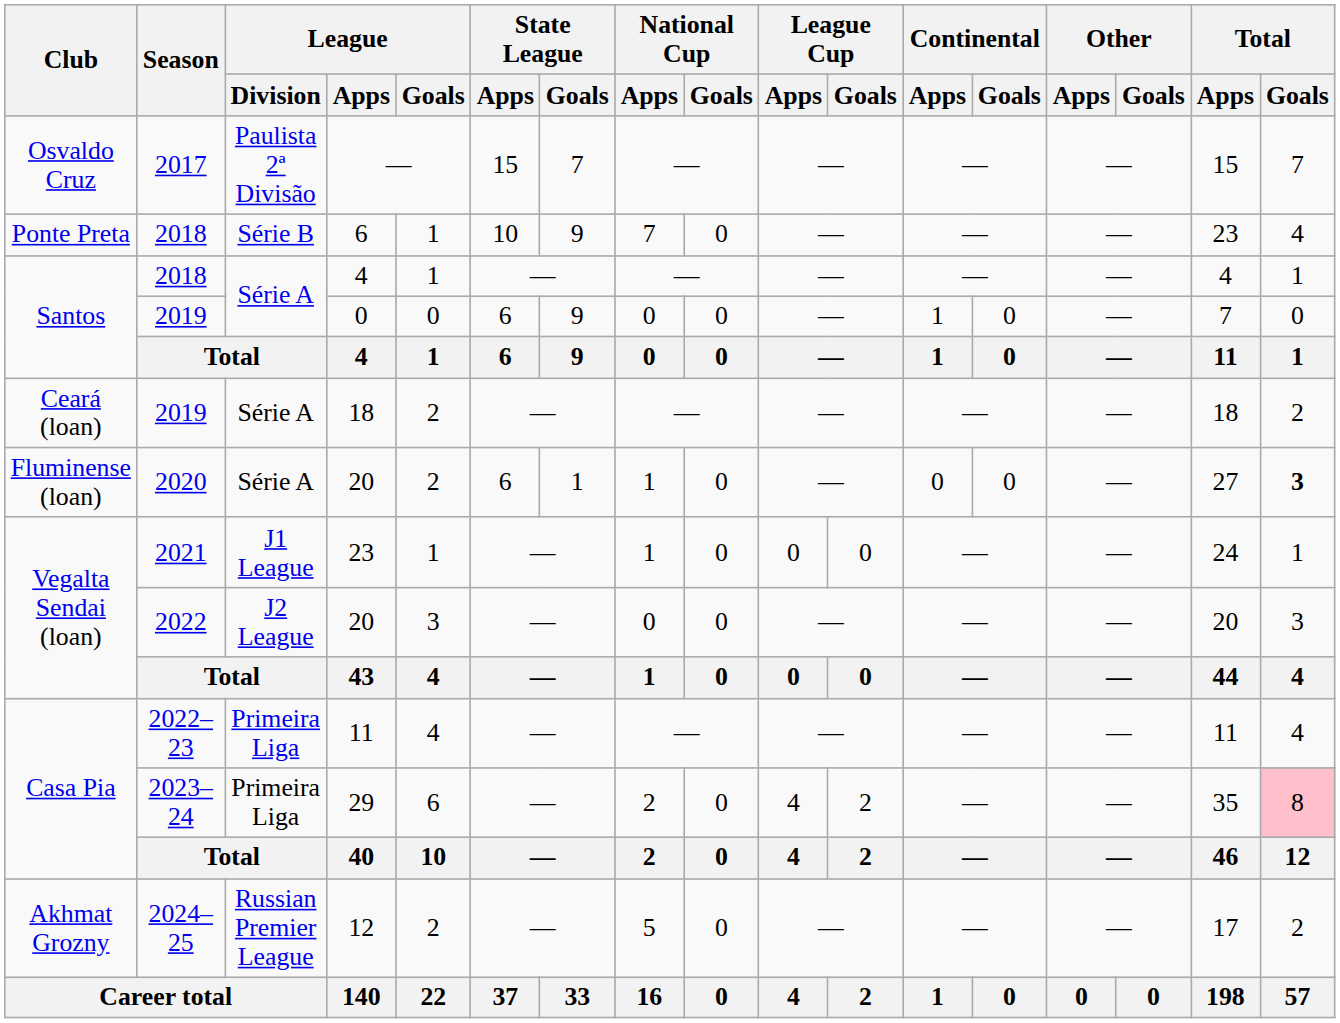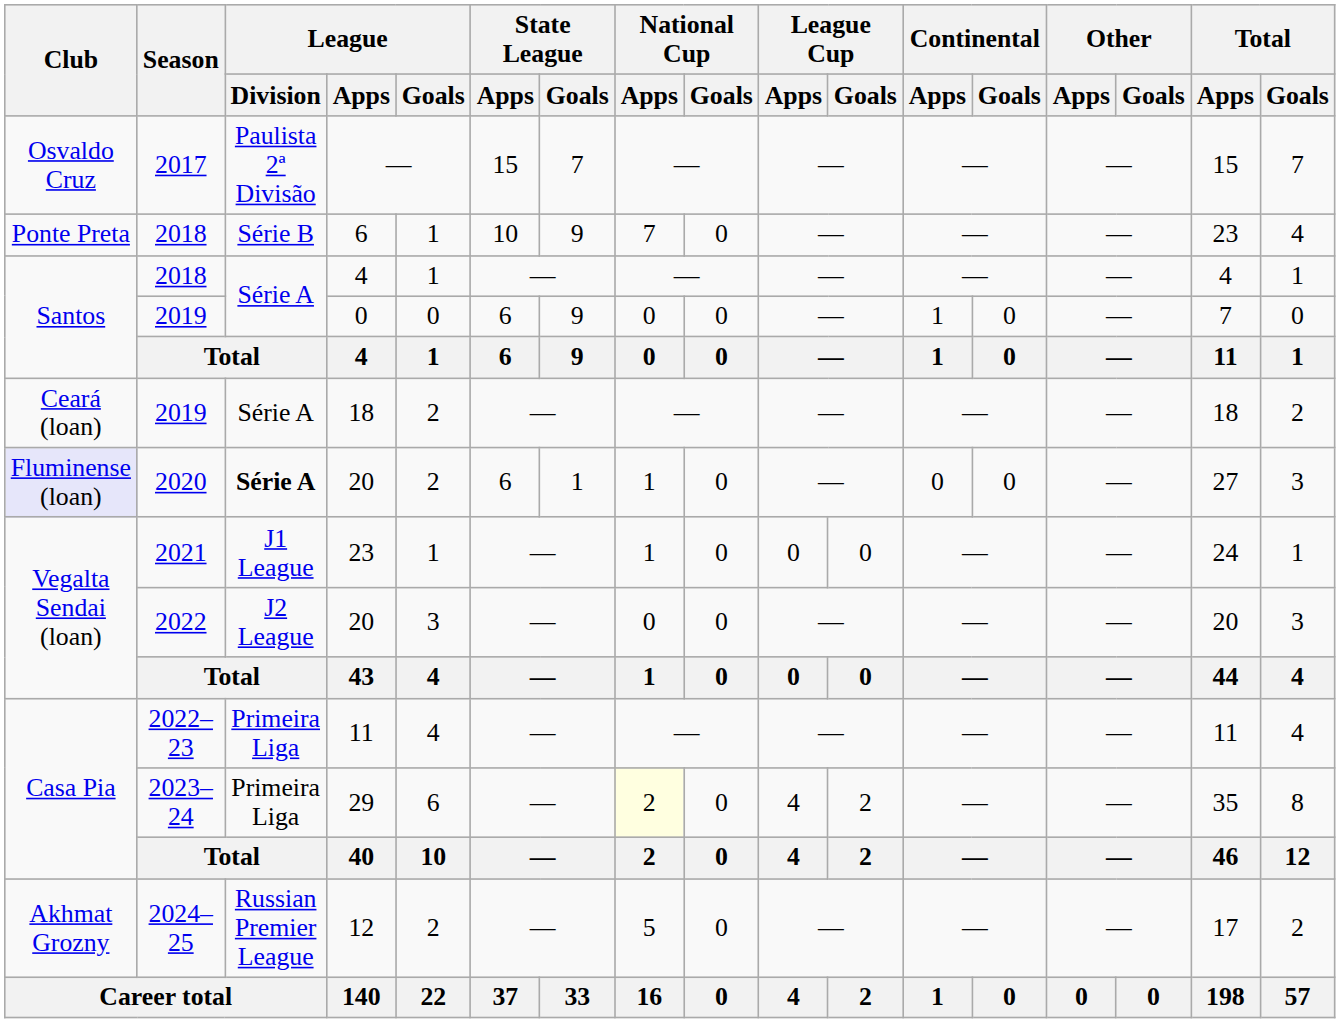(71, 482) no background -> (71, 482) lavender background
(276, 482) normal -> (276, 482) bold
(1297, 482) bold -> (1297, 482) normal
(649, 802) no background -> (649, 802) lightyellow background
(1297, 802) pink background -> (1297, 802) no background
